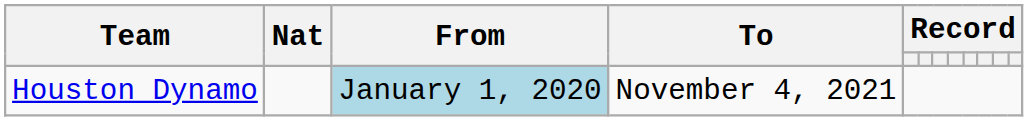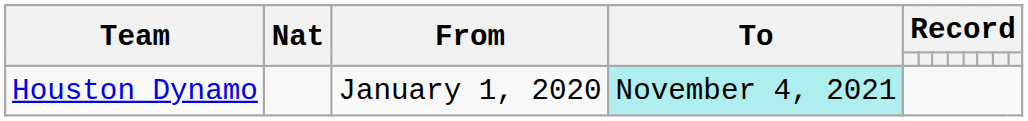(470, 91) lightblue background -> (470, 91) no background
(756, 91) no background -> (756, 91) paleturquoise background
